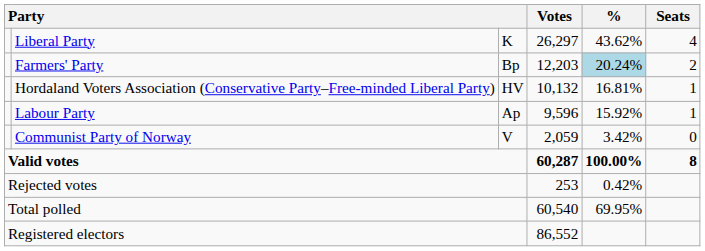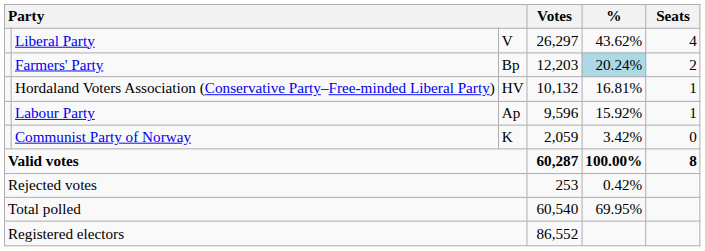(507, 40) K -> (507, 40) V
(507, 137) V -> (507, 137) K
